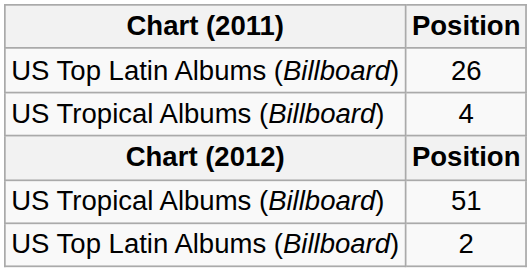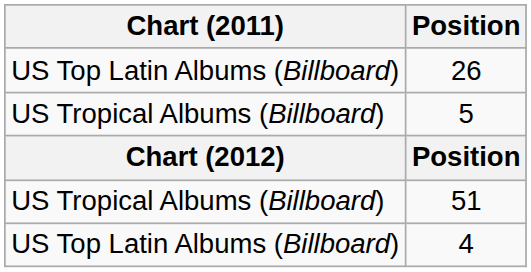(466, 113) 4 -> (466, 113) 5
(466, 244) 2 -> (466, 244) 4
